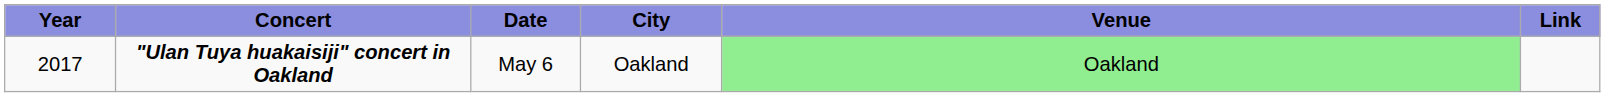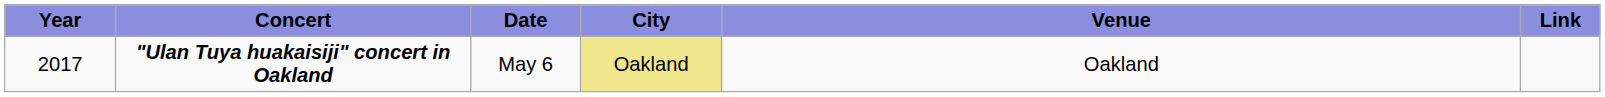(651, 63) no background -> (651, 63) khaki background
(1121, 63) lightgreen background -> (1121, 63) no background
